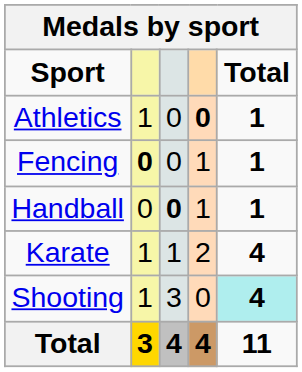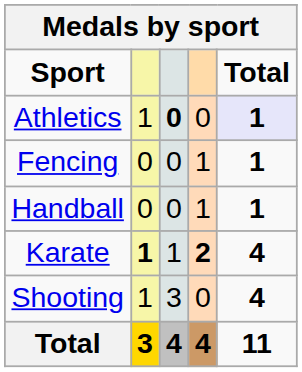(174, 117) normal -> (174, 117) bold
(203, 117) bold -> (203, 117) normal
(257, 117) no background -> (257, 117) lavender background
(145, 162) bold -> (145, 162) normal
(174, 207) bold -> (174, 207) normal
(145, 252) normal -> (145, 252) bold
(203, 252) normal -> (203, 252) bold
(257, 298) paleturquoise background -> (257, 298) no background
